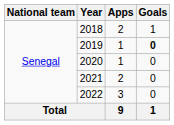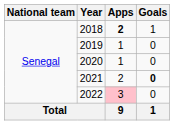(121, 29) normal -> (121, 29) bold
(153, 45) bold -> (153, 45) normal
(153, 78) normal -> (153, 78) bold
(121, 95) no background -> (121, 95) pink background
